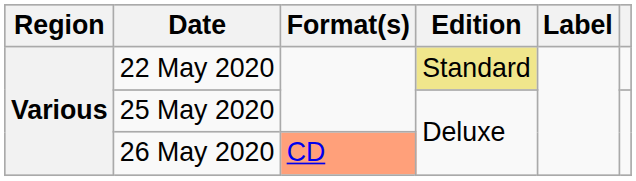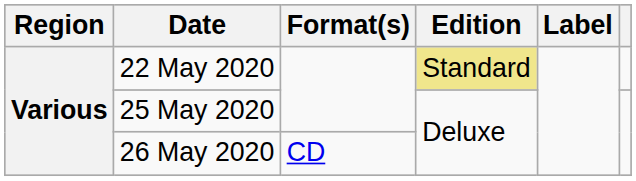(306, 152) lightsalmon background -> (306, 152) no background
